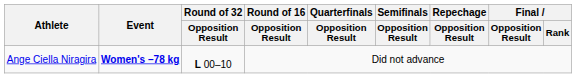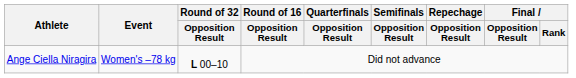(140, 60) bold -> (138, 60) normal
